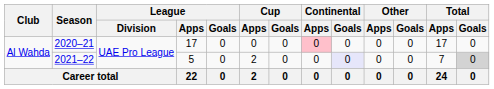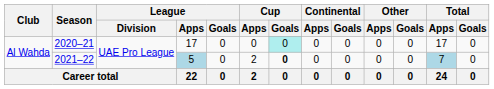(285, 44) no background -> (285, 44) paleturquoise background
(316, 44) pink background -> (316, 44) no background
(191, 60) no background -> (191, 60) lightblue background
(285, 60) normal -> (285, 60) bold
(348, 60) lavender background -> (348, 60) no background
(441, 60) no background -> (441, 60) lightblue background
(473, 60) lightgrey background -> (473, 60) no background
